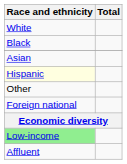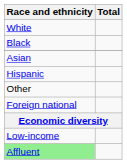(25, 74) lightyellow background -> (25, 74) no background
(33, 136) lightgreen background -> (33, 136) no background
(23, 151) no background -> (23, 151) lightgreen background
